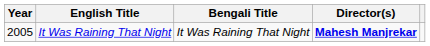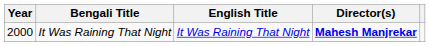columns swapped: (105, 13) <-> (243, 13)
(20, 32) 2005 -> (20, 32) 2000
